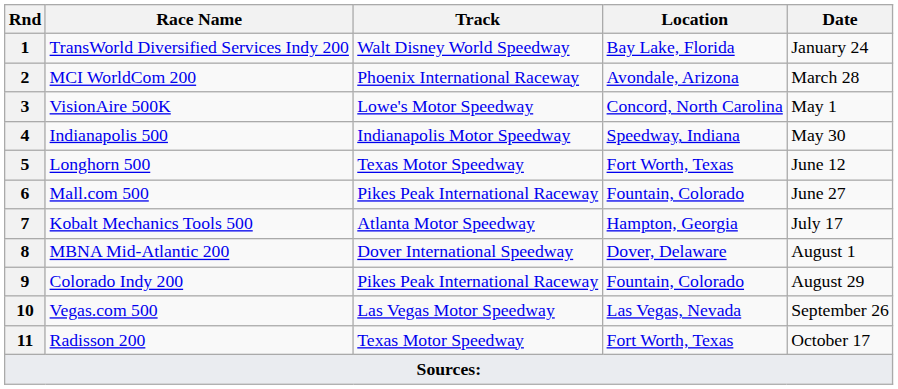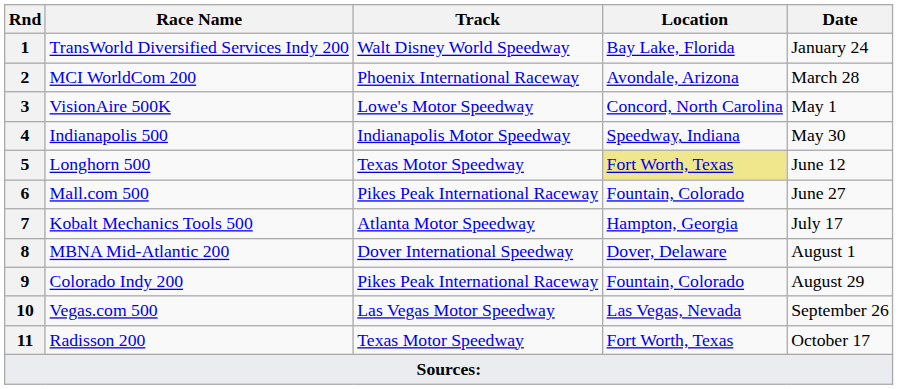(670, 164) no background -> (670, 164) khaki background
